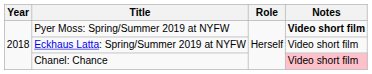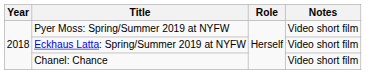(326, 28) bold -> (323, 28) normal
(323, 61) pink background -> (323, 61) no background
